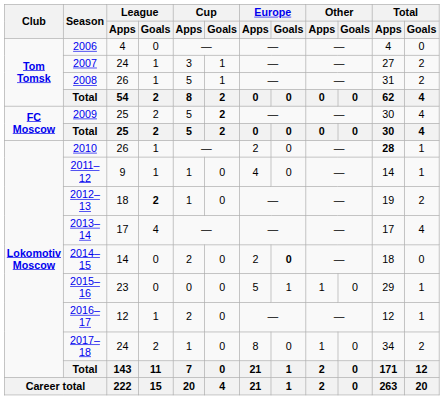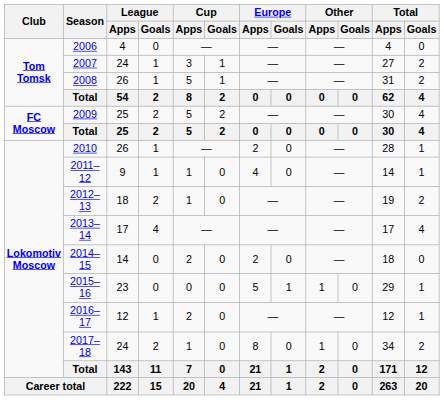(222, 115) bold -> (222, 115) normal
(388, 149) bold -> (388, 149) normal
(156, 201) bold -> (156, 201) normal
(289, 259) bold -> (289, 259) normal
